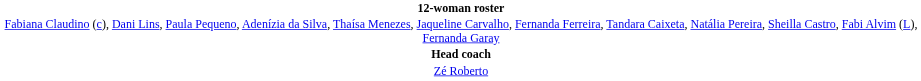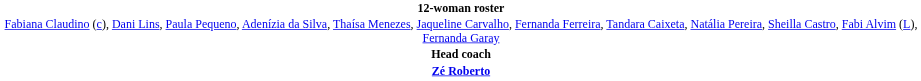(461, 71) normal -> (461, 71) bold
